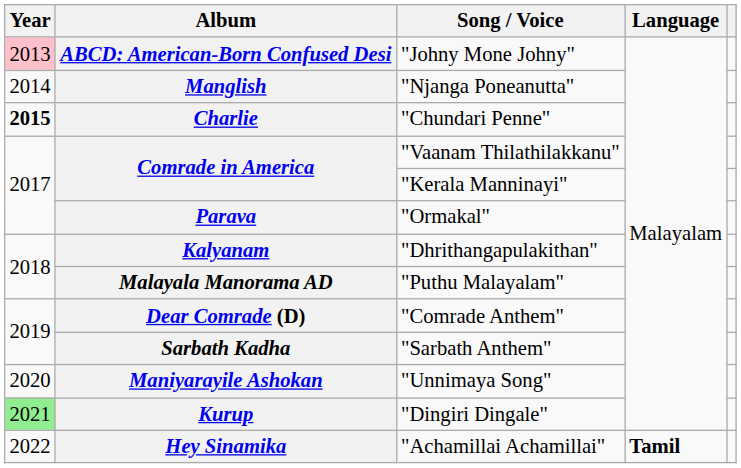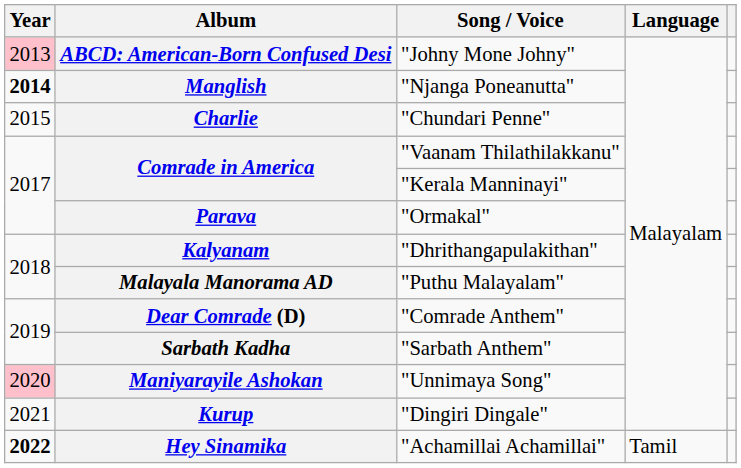(30, 86) normal -> (30, 86) bold
(30, 119) bold -> (30, 119) normal
(30, 380) no background -> (30, 380) pink background
(30, 413) lightgreen background -> (30, 413) no background
(30, 446) normal -> (30, 446) bold
(655, 446) bold -> (653, 446) normal
